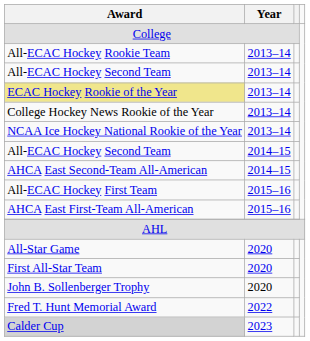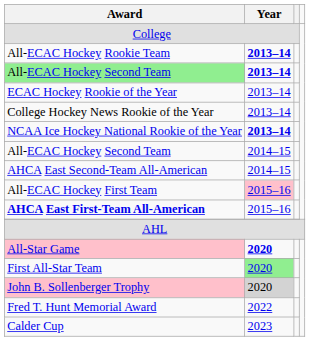(269, 53) normal -> (269, 53) bold
(89, 72) no background -> (89, 72) lightgreen background
(269, 72) normal -> (269, 72) bold
(92, 92) khaki background -> (92, 92) no background
(269, 131) normal -> (269, 131) bold
(269, 190) no background -> (269, 190) pink background
(100, 209) normal -> (106, 209) bold
(43, 248) no background -> (43, 248) pink background
(260, 248) normal -> (260, 248) bold
(260, 268) no background -> (260, 268) lightgreen background
(78, 287) no background -> (78, 287) pink background
(260, 287) no background -> (260, 287) lightgrey background
(35, 326) lightgrey background -> (35, 326) no background
